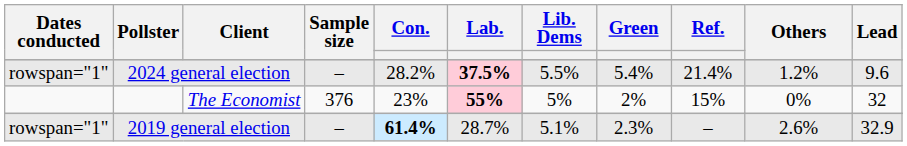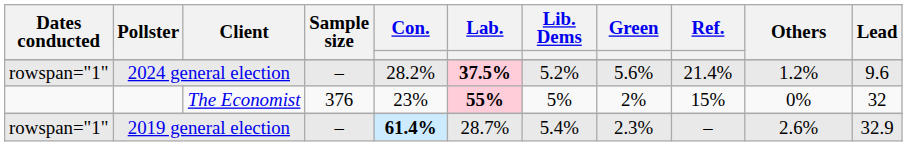(559, 73) 5.5% -> (559, 73) 5.2%
(634, 73) 5.4% -> (634, 73) 5.6%
(559, 127) 5.1% -> (559, 127) 5.4%
